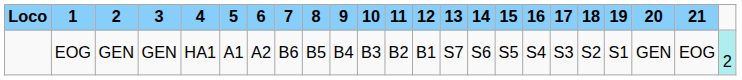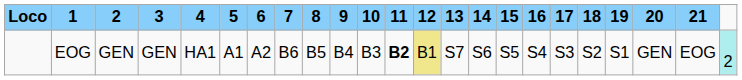(399, 52) normal -> (399, 52) bold
(426, 52) no background -> (427, 52) khaki background
